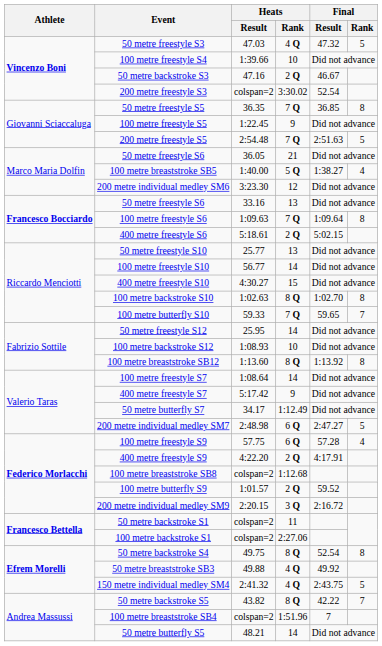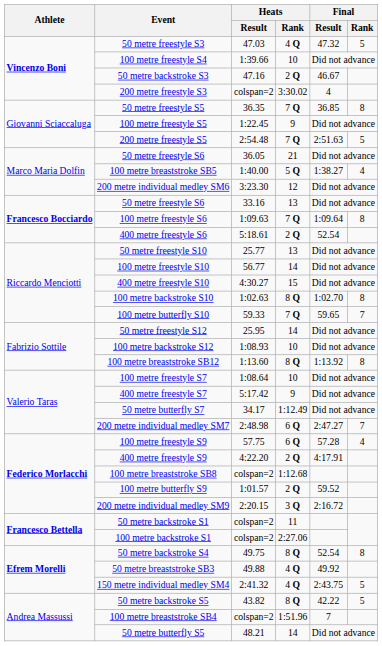(328, 92) 52.54 -> (328, 92) 4
(328, 235) 5:02.15 -> (328, 235) 52.54
(293, 378) 14 -> (293, 378) 10
(362, 426) 5 -> (362, 426) 7
(362, 601) 7 -> (362, 601) 5
